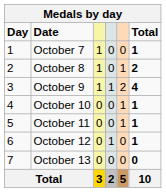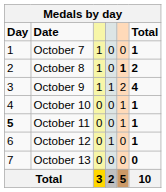(123, 69) normal -> (123, 69) bold
(10, 123) normal -> (10, 123) bold
